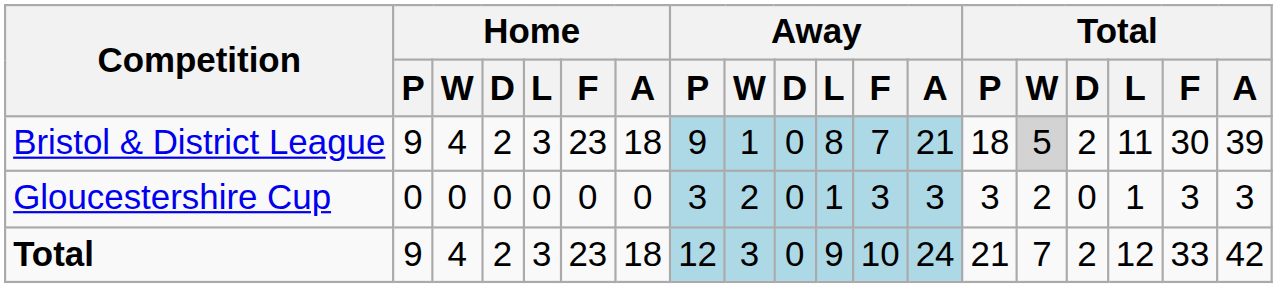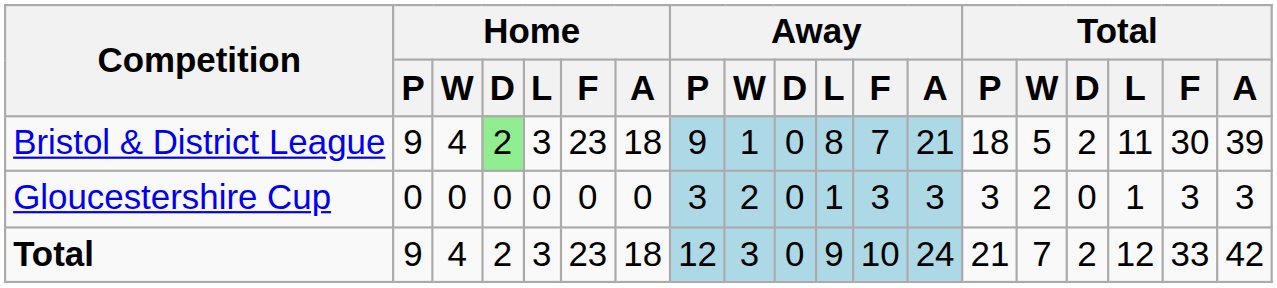(502, 142) no background -> (502, 142) lightgreen background
(1042, 142) lightgrey background -> (1042, 142) no background
